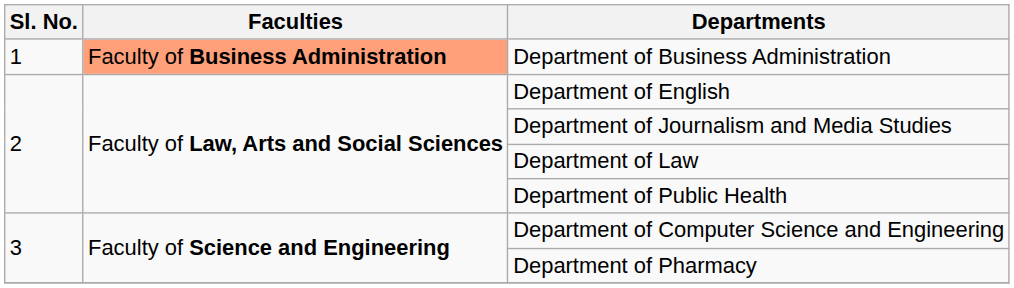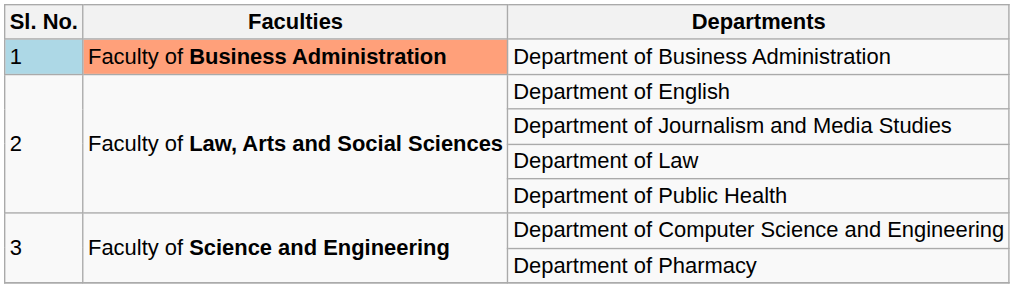(16, 56) no background -> (16, 56) lightblue background
